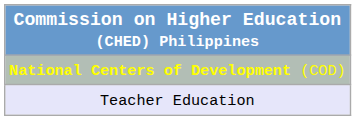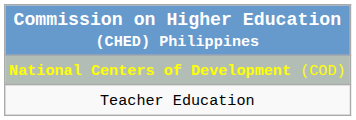(177, 101) lavender background -> (177, 101) no background
